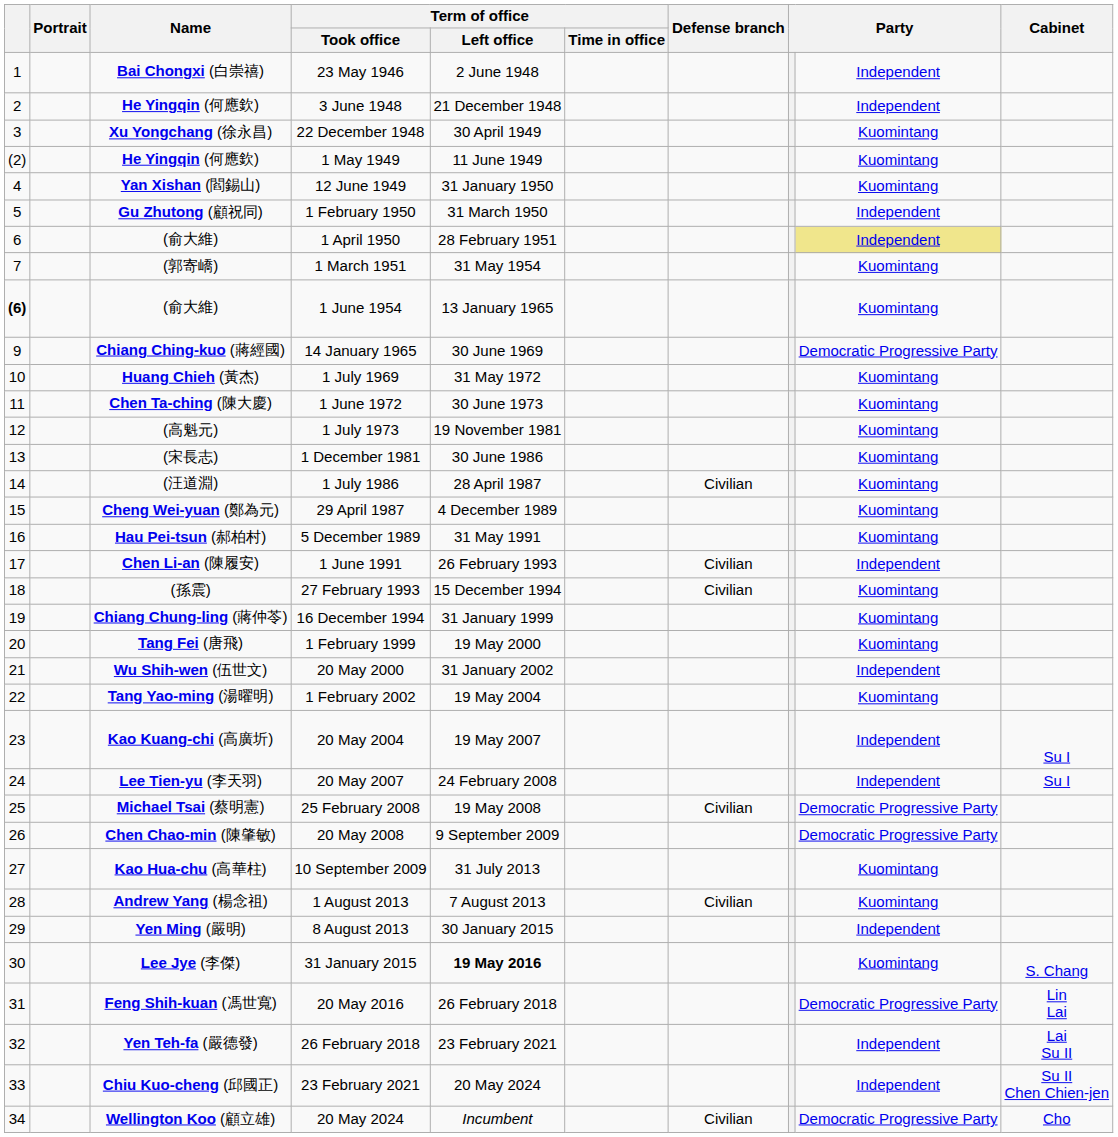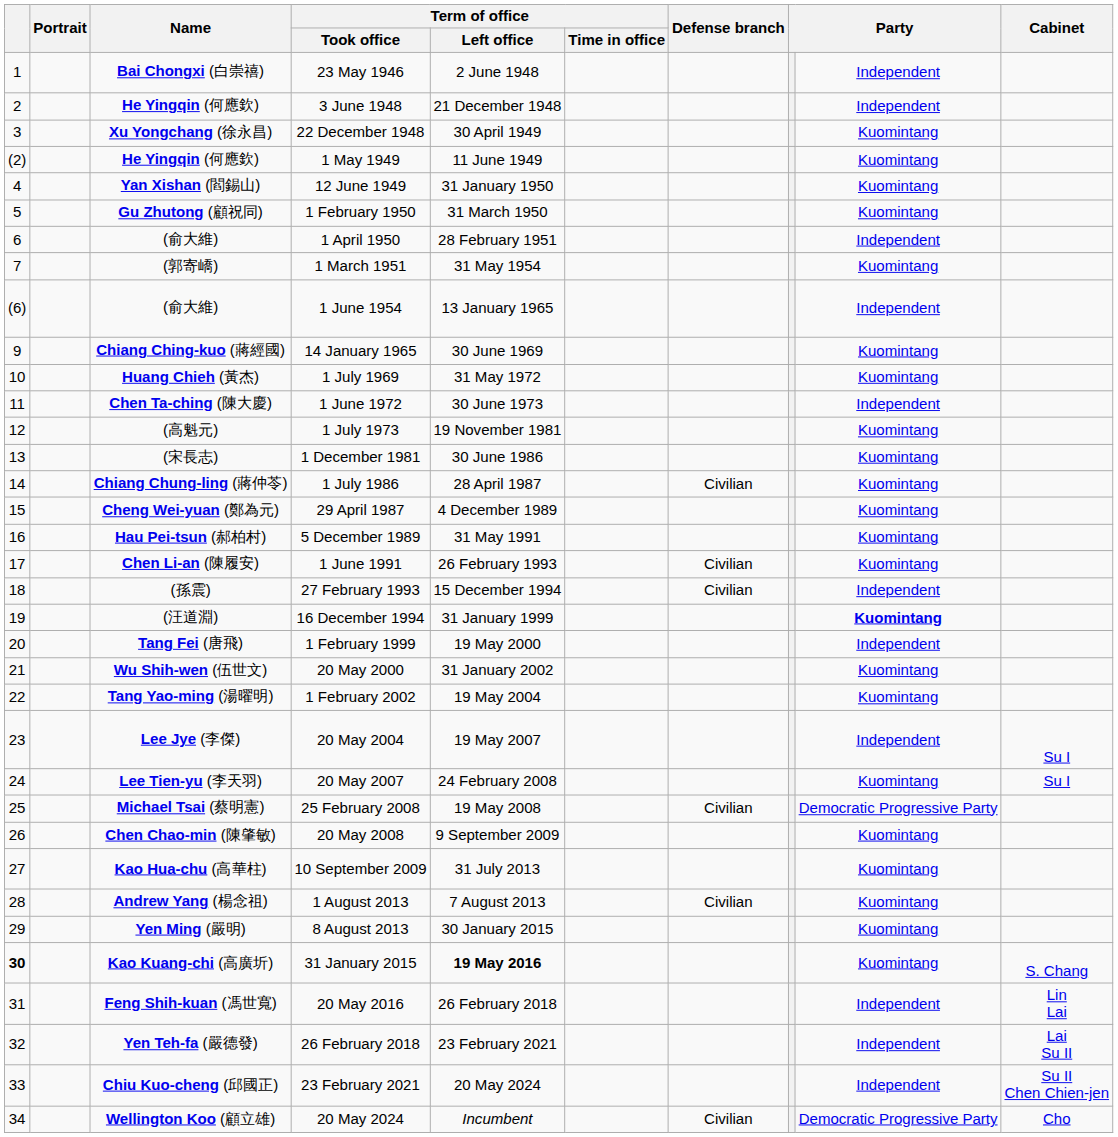(898, 213) Independent -> (898, 213) Kuomintang
(898, 239) khaki background -> (898, 239) no background
(17, 308) bold -> (17, 308) normal
(898, 308) Kuomintang -> (898, 308) Independent
(898, 350) Democratic Progressive Party -> (898, 350) Kuomintang
(898, 404) Kuomintang -> (898, 404) Independent
(191, 483) (汪道淵) -> (191, 483) Chiang Chung-ling (蔣仲苓)
(898, 564) Independent -> (898, 564) Kuomintang
(898, 590) Kuomintang -> (898, 590) Independent
(191, 616) Chiang Chung-ling (蔣仲苓) -> (191, 616) (汪道淵)
(898, 617) normal -> (898, 617) bold
(898, 644) Kuomintang -> (898, 644) Independent
(898, 670) Independent -> (898, 670) Kuomintang
(191, 739) Kao Kuang-chi (高廣圻) -> (191, 739) Lee Jye (李傑)
(898, 781) Independent -> (898, 781) Kuomintang
(898, 835) Democratic Progressive Party -> (898, 835) Kuomintang
(898, 929) Independent -> (898, 929) Kuomintang
(17, 963) normal -> (17, 963) bold
(191, 962) Lee Jye (李傑) -> (191, 962) Kao Kuang-chi (高廣圻)
(898, 1003) Democratic Progressive Party -> (898, 1003) Independent
